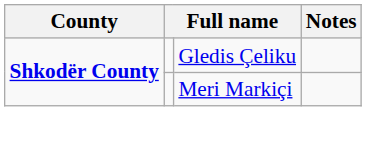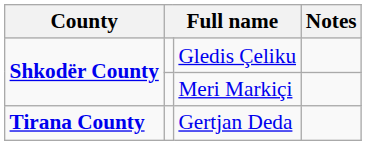+ row: (235, 122)
